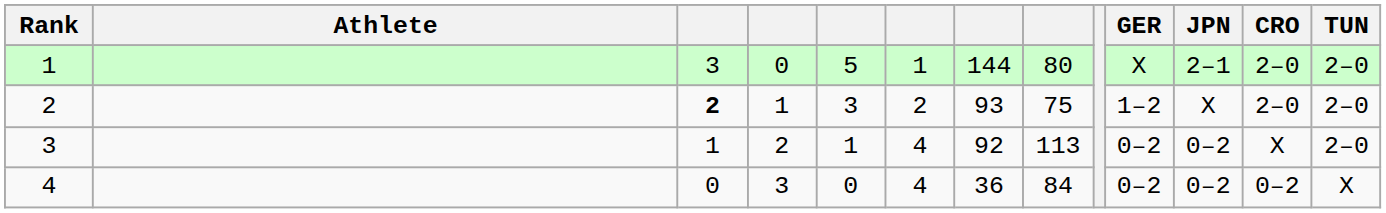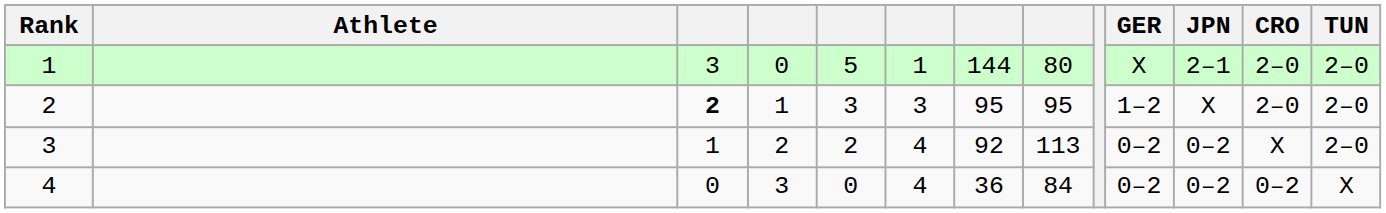(920, 106) 2 -> (920, 106) 3
(989, 106) 93 -> (989, 106) 95
(1058, 106) 75 -> (1058, 106) 95
(851, 147) 1 -> (851, 147) 2
